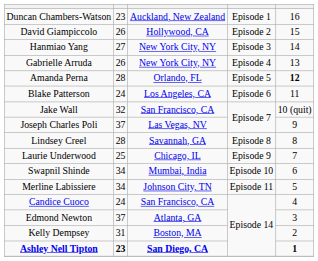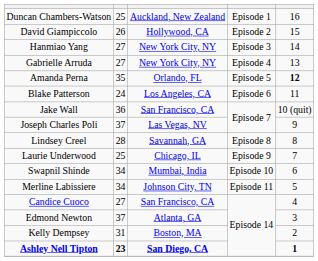(121, 16) 23 -> (121, 16) 25
(121, 63) 26 -> (121, 63) 27
(121, 78) 28 -> (121, 78) 35
(121, 109) 32 -> (121, 109) 36
(121, 202) 24 -> (121, 202) 27
